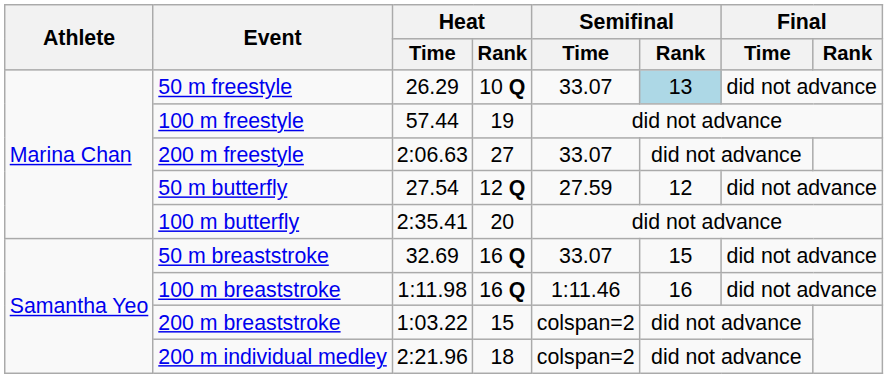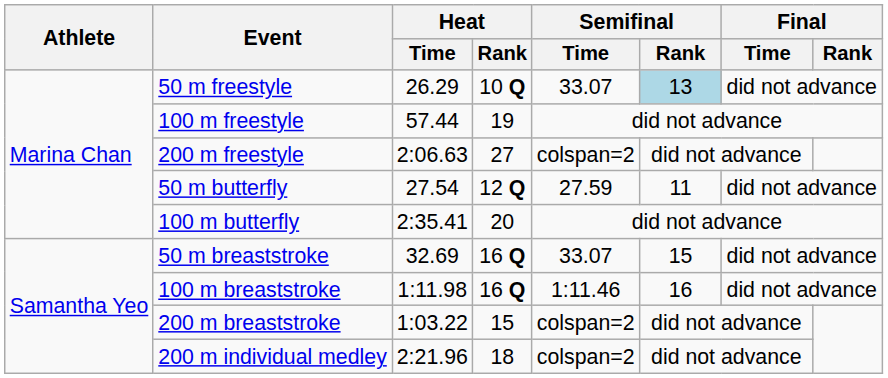(586, 155) 33.07 -> (586, 155) colspan=2
(681, 188) 12 -> (681, 188) 11
